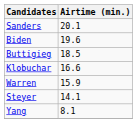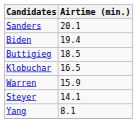(70, 40) 19.6 -> (70, 40) 19.4
(70, 68) 16.6 -> (70, 68) 16.5
